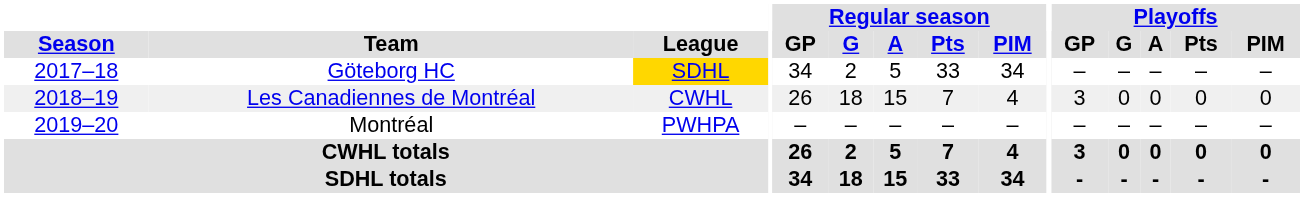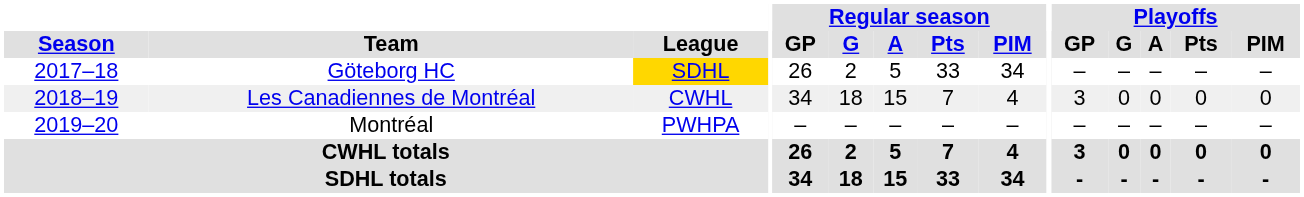(800, 71) 34 -> (800, 71) 26
(800, 98) 26 -> (800, 98) 34
